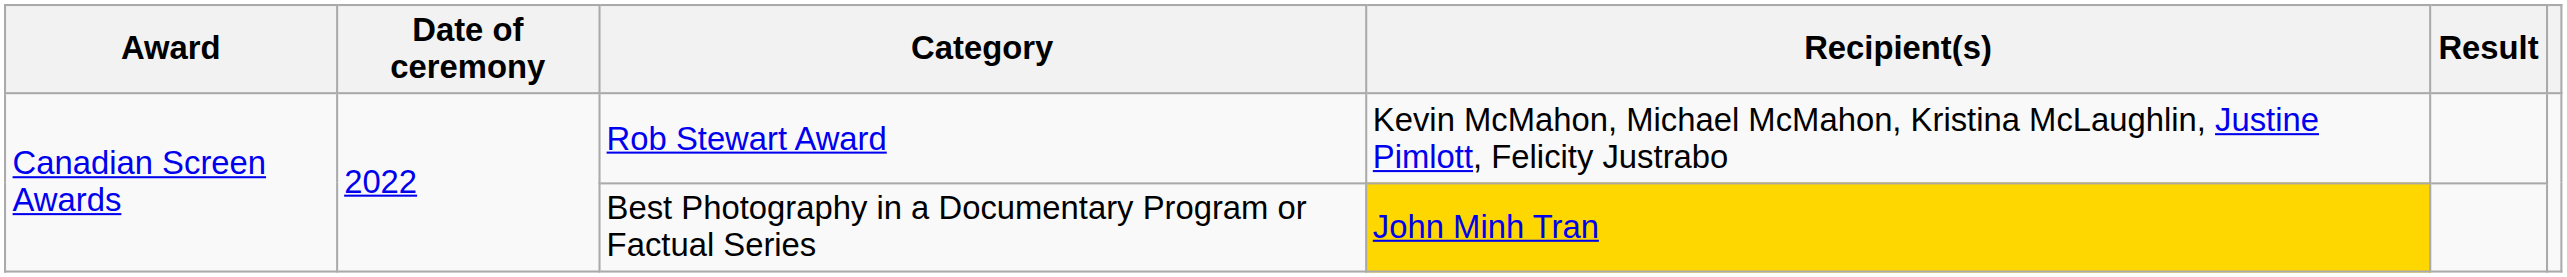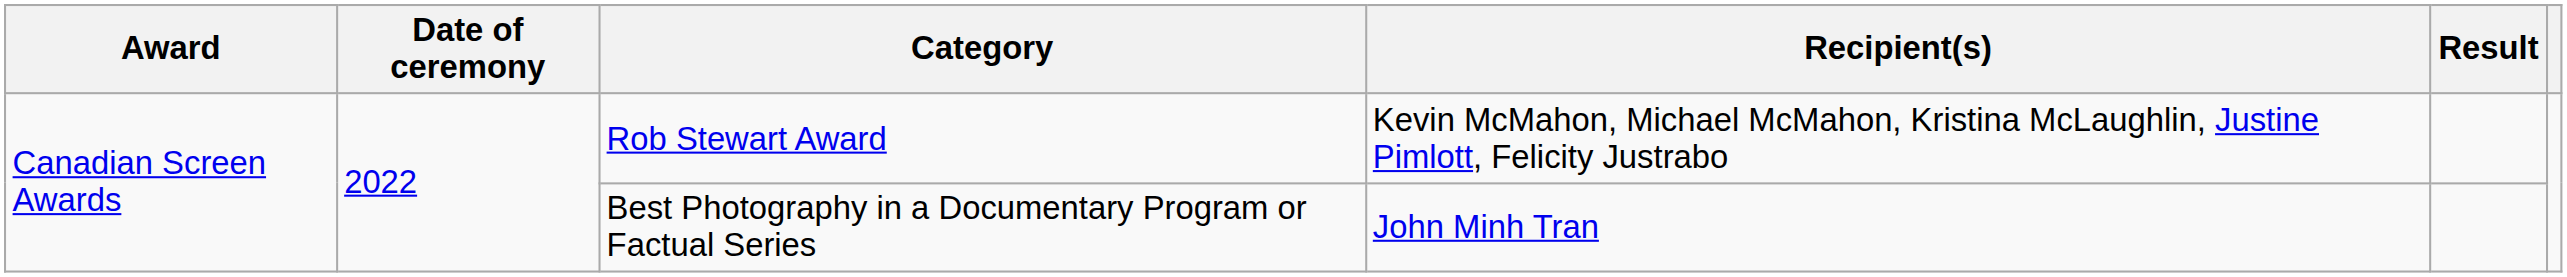(1486, 226) gold background -> (1486, 226) no background
